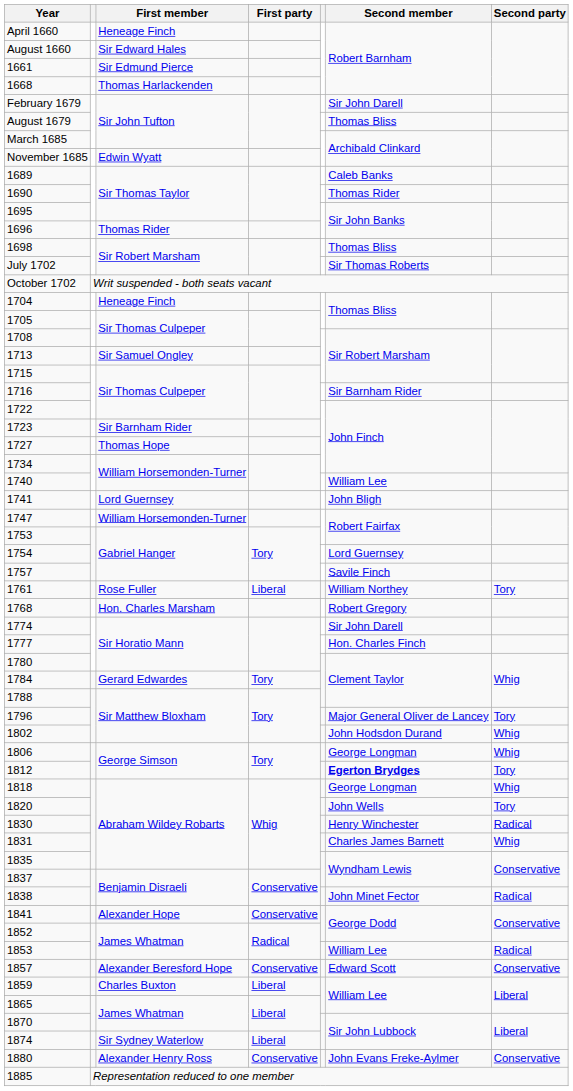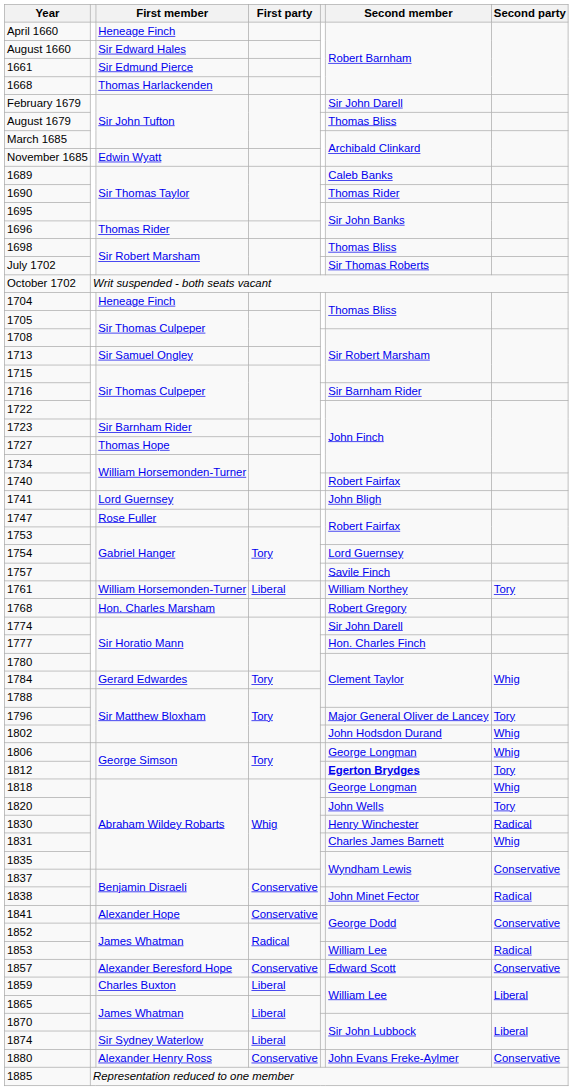(358, 481) William Lee -> (364, 481) Robert Fairfax
(172, 517) William Horsemonden-Turner -> (127, 517) Rose Fuller
(127, 590) Rose Fuller -> (172, 590) William Horsemonden-Turner
